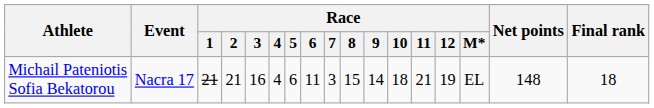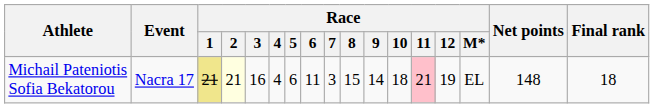(210, 80) no background -> (210, 80) khaki background
(234, 80) no background -> (234, 80) lightyellow background
(424, 80) no background -> (424, 80) pink background
